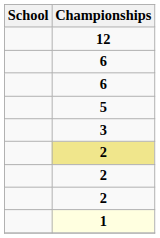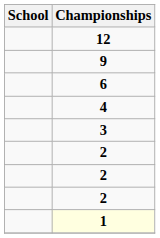(103, 61) 6 -> (103, 61) 9
(103, 107) 5 -> (103, 107) 4
(103, 152) khaki background -> (103, 152) no background
